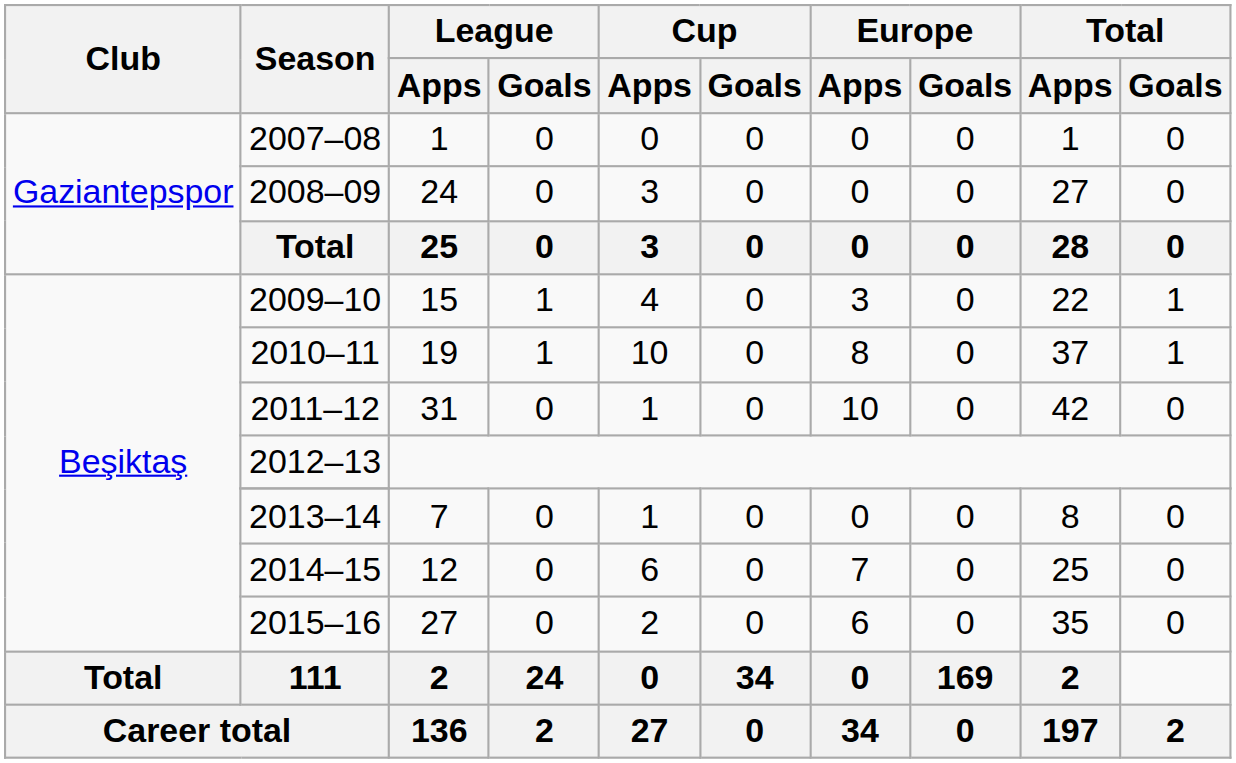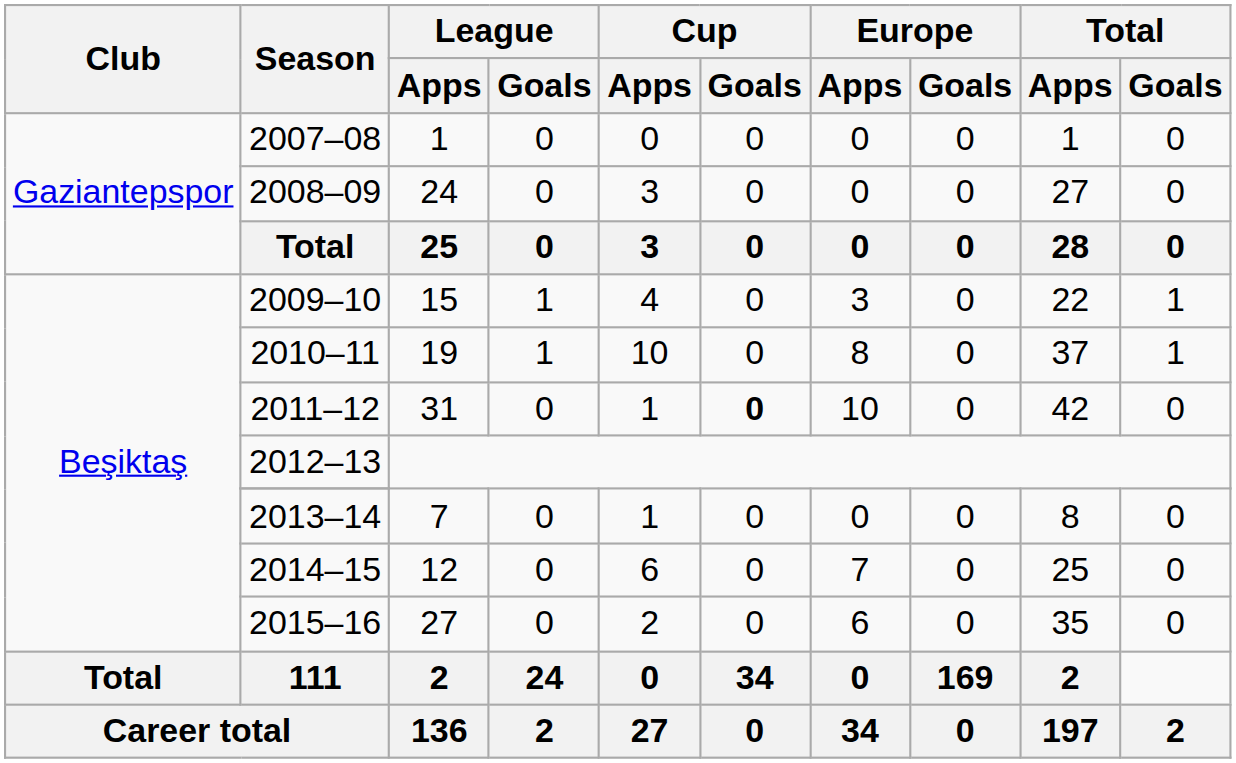(755, 407) normal -> (755, 407) bold
